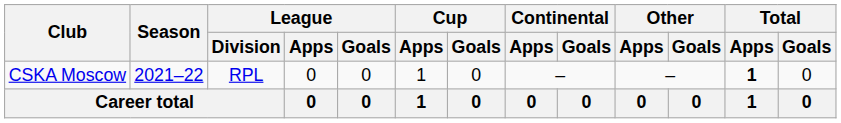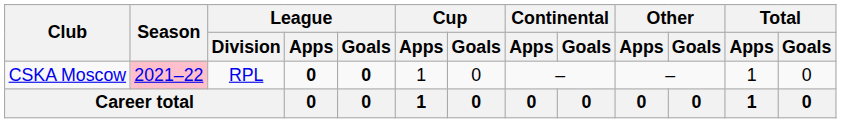(169, 74) no background -> (169, 74) pink background
(311, 74) normal -> (311, 74) bold
(366, 74) normal -> (366, 74) bold
(752, 74) bold -> (752, 74) normal
